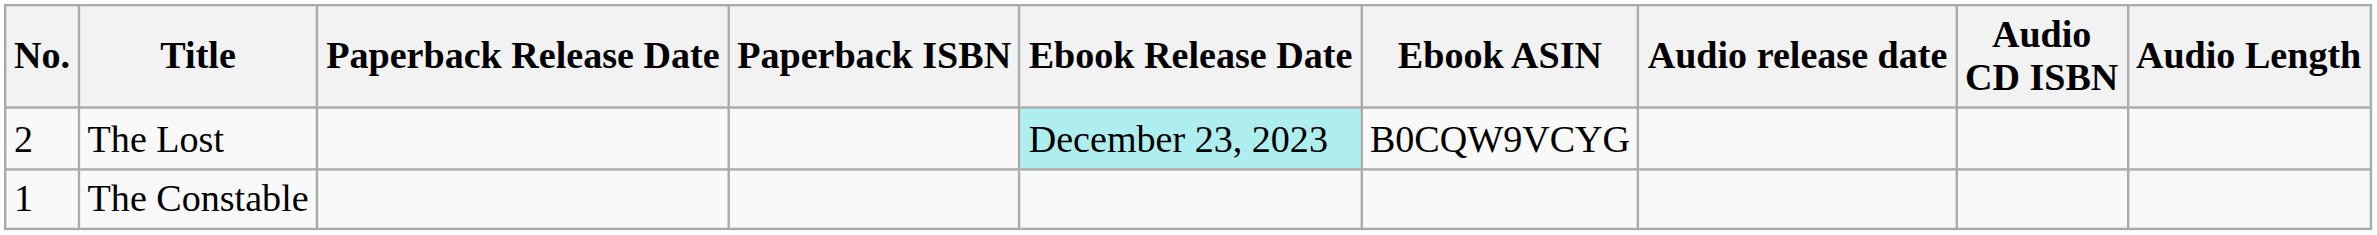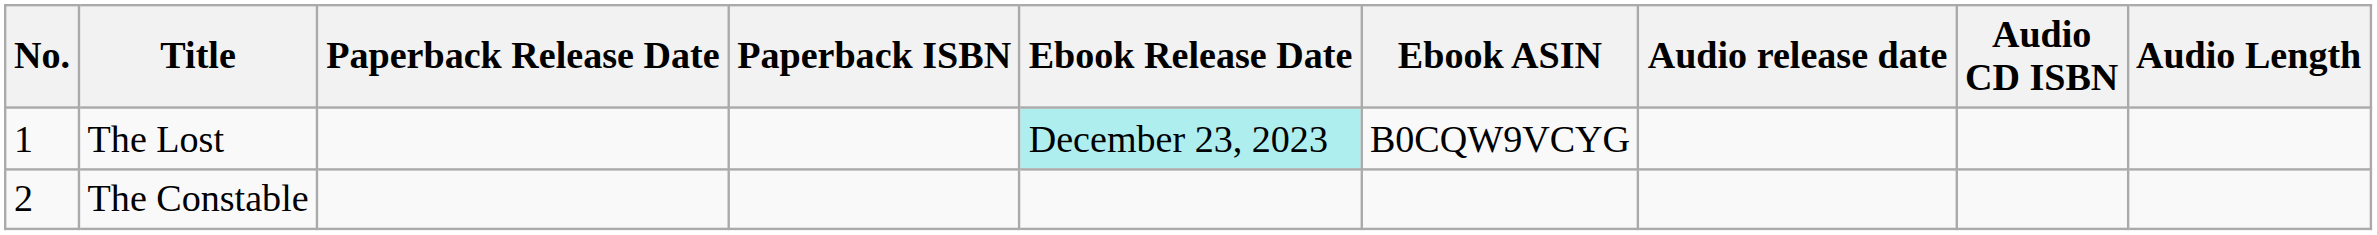(23, 137) 2 -> (23, 137) 1
(23, 198) 1 -> (23, 198) 2
